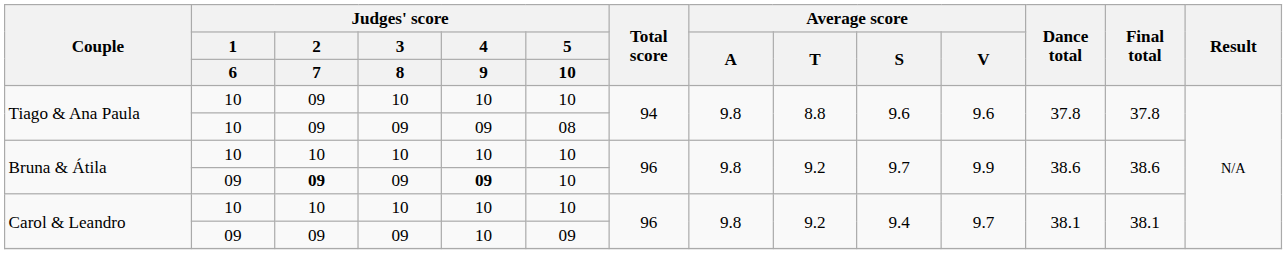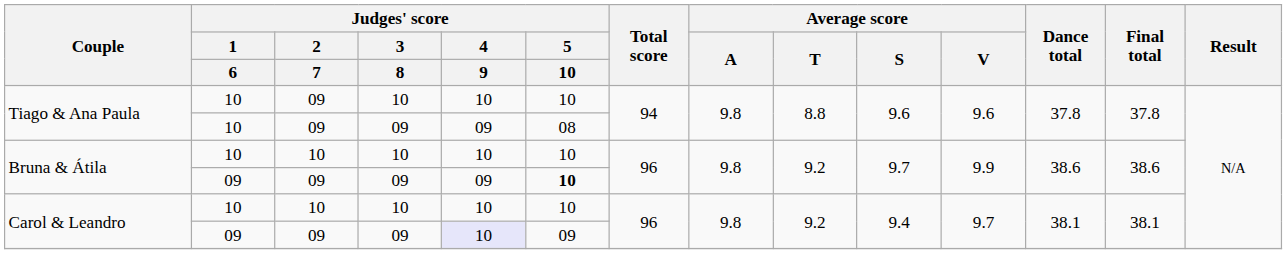(316, 181) bold -> (316, 181) normal
(484, 181) bold -> (484, 181) normal
(567, 181) normal -> (567, 181) bold
(484, 235) no background -> (484, 235) lavender background
